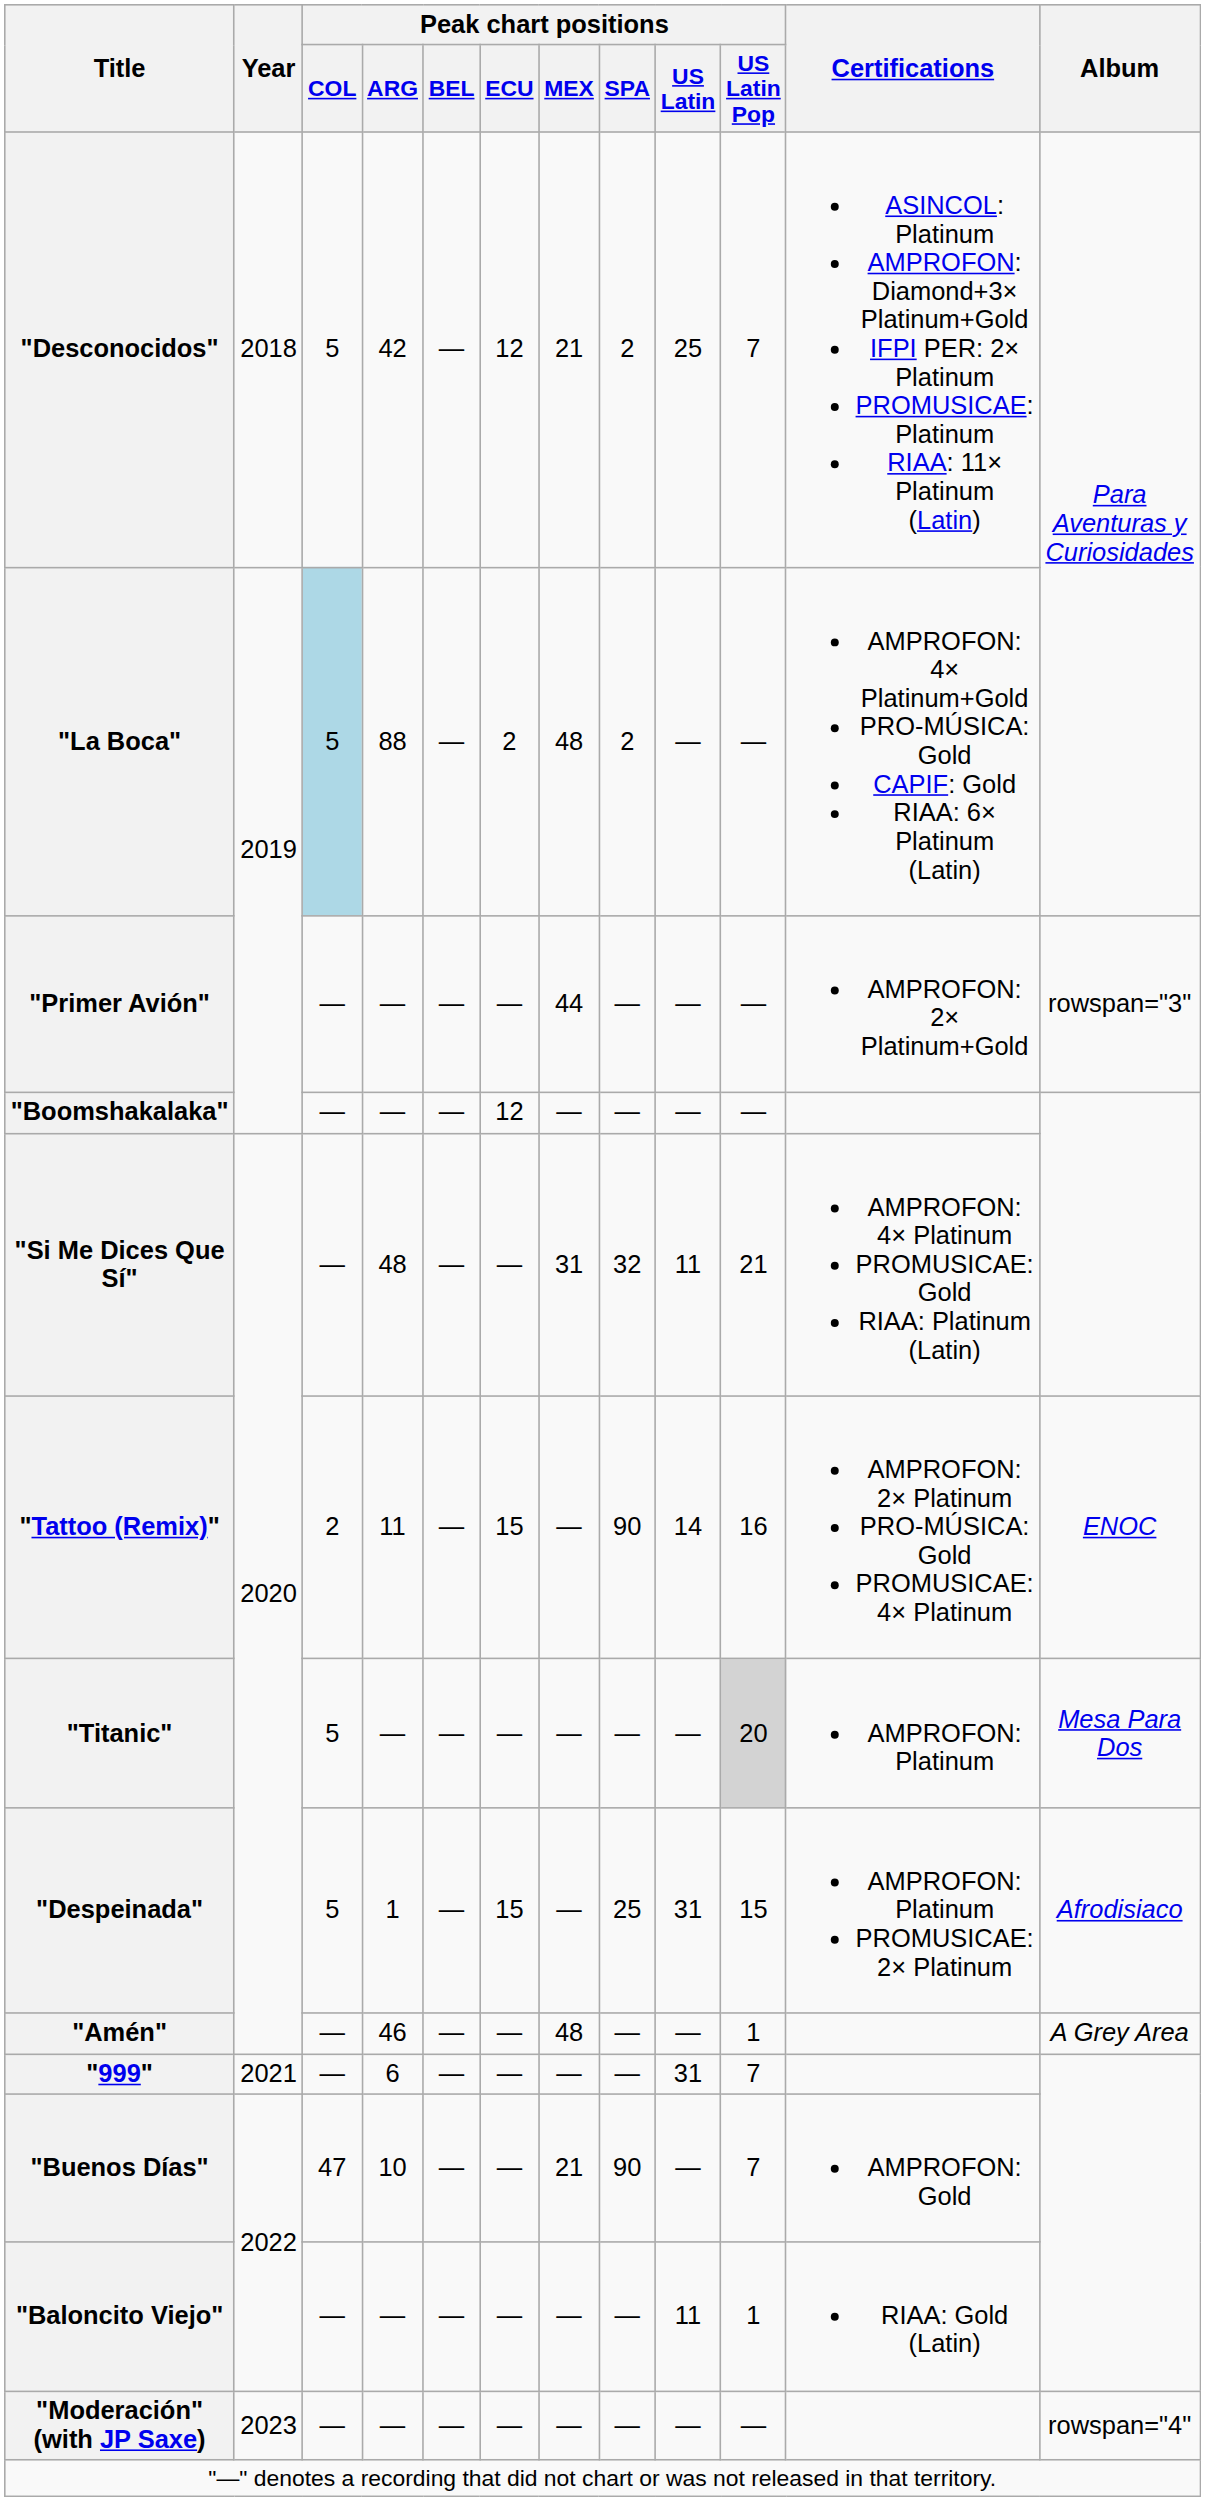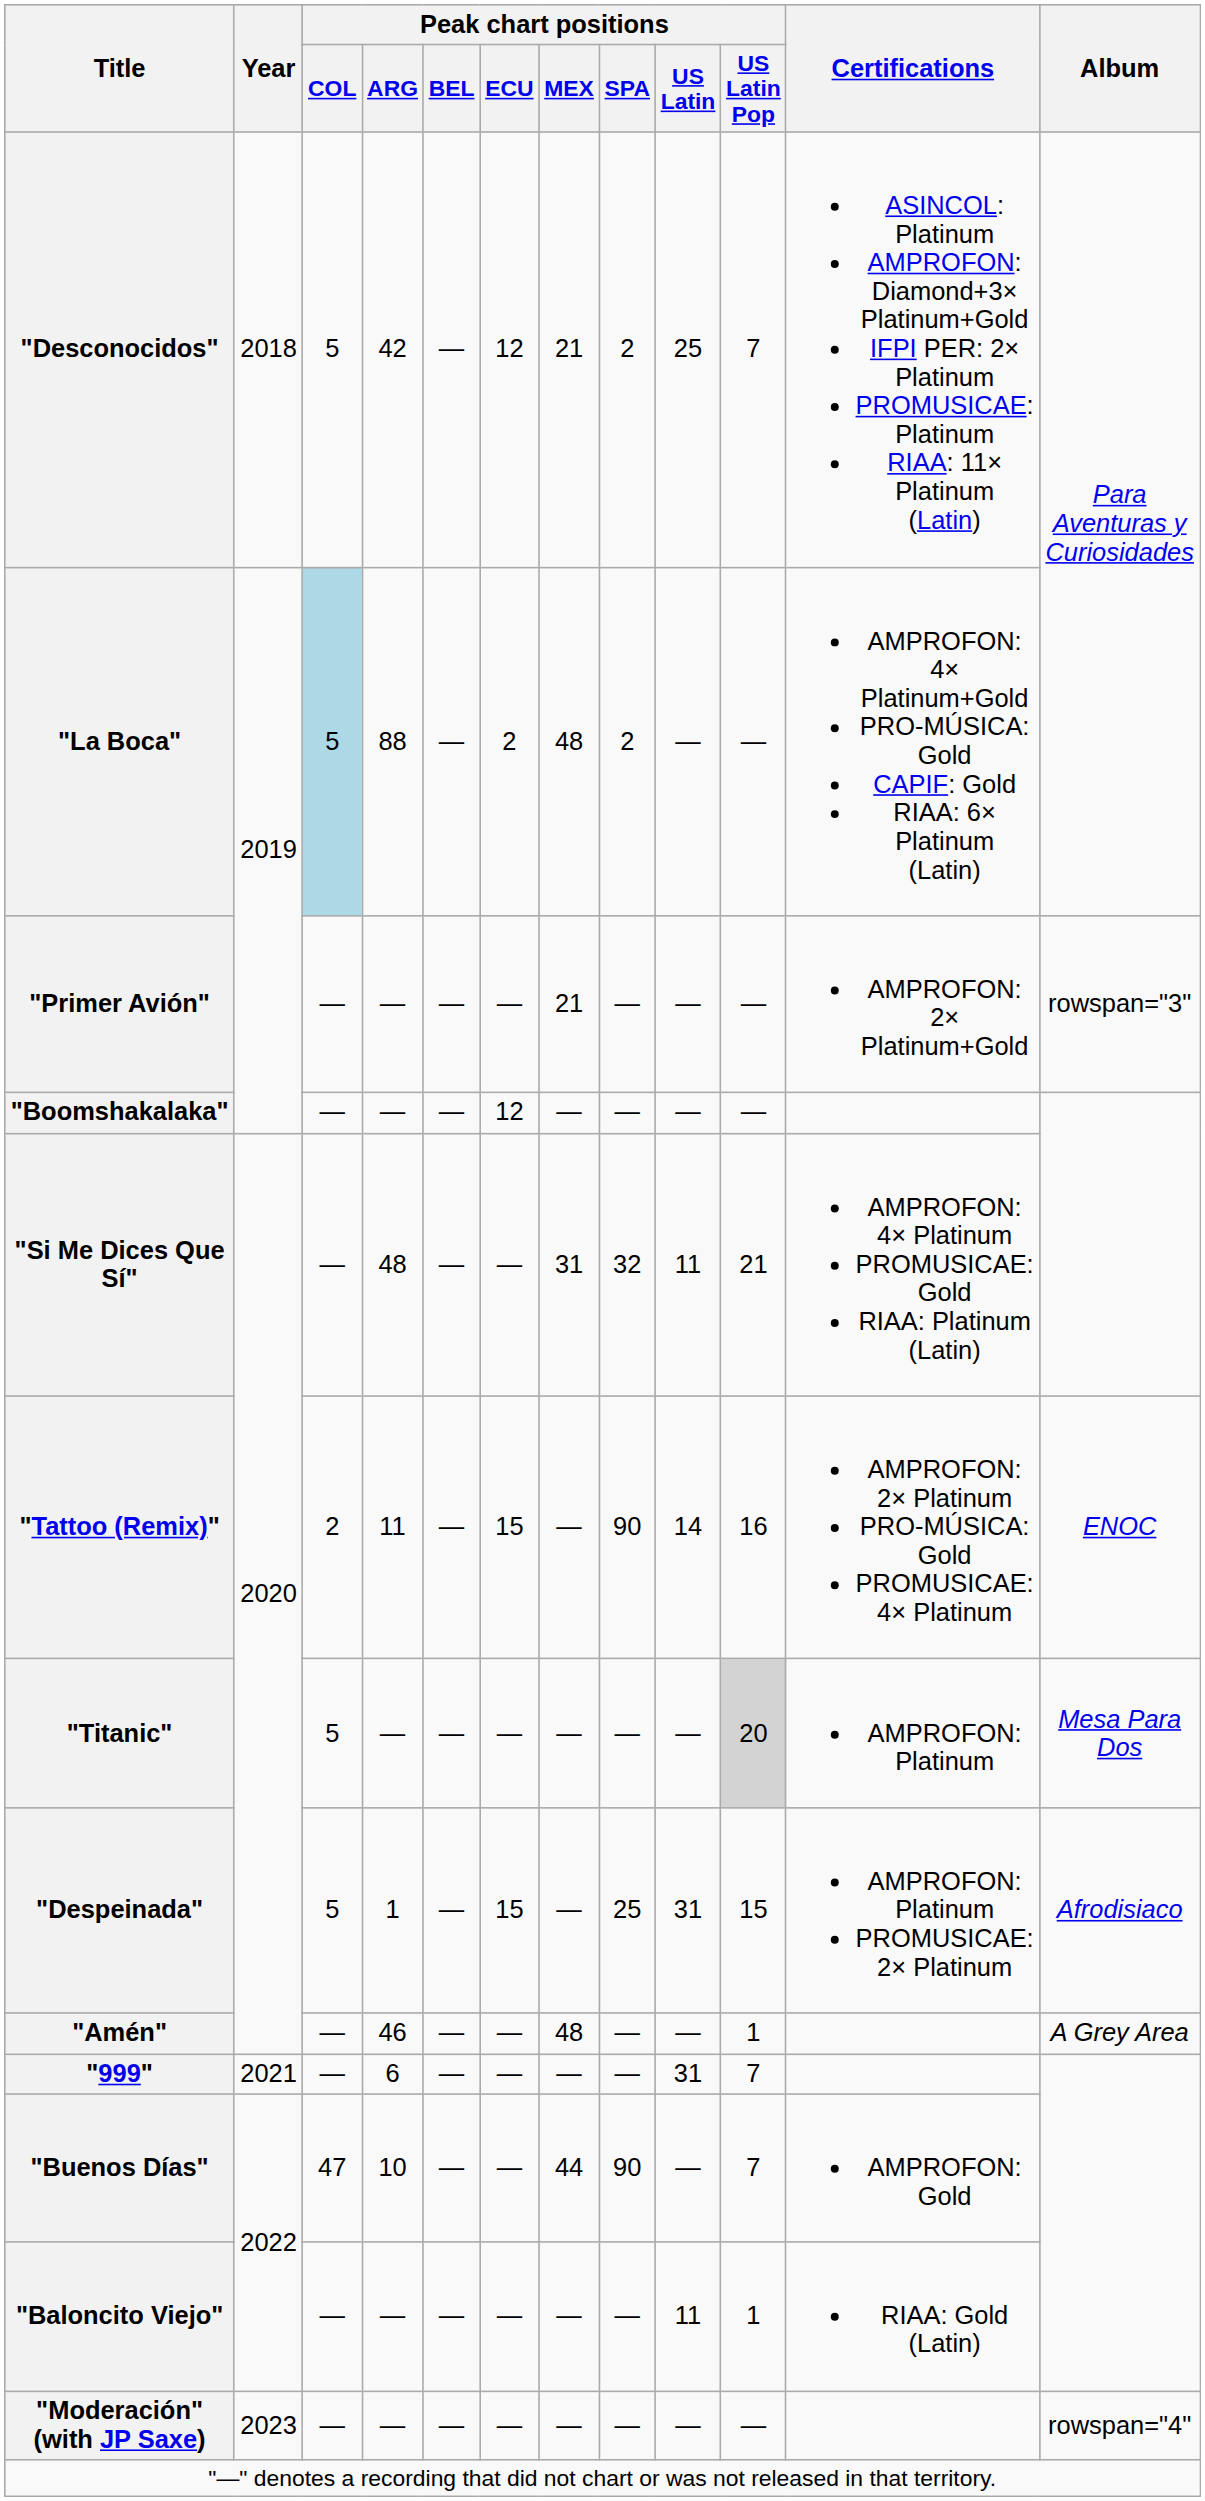(569, 1003) 44 -> (569, 1003) 21
(569, 2167) 21 -> (569, 2167) 44
